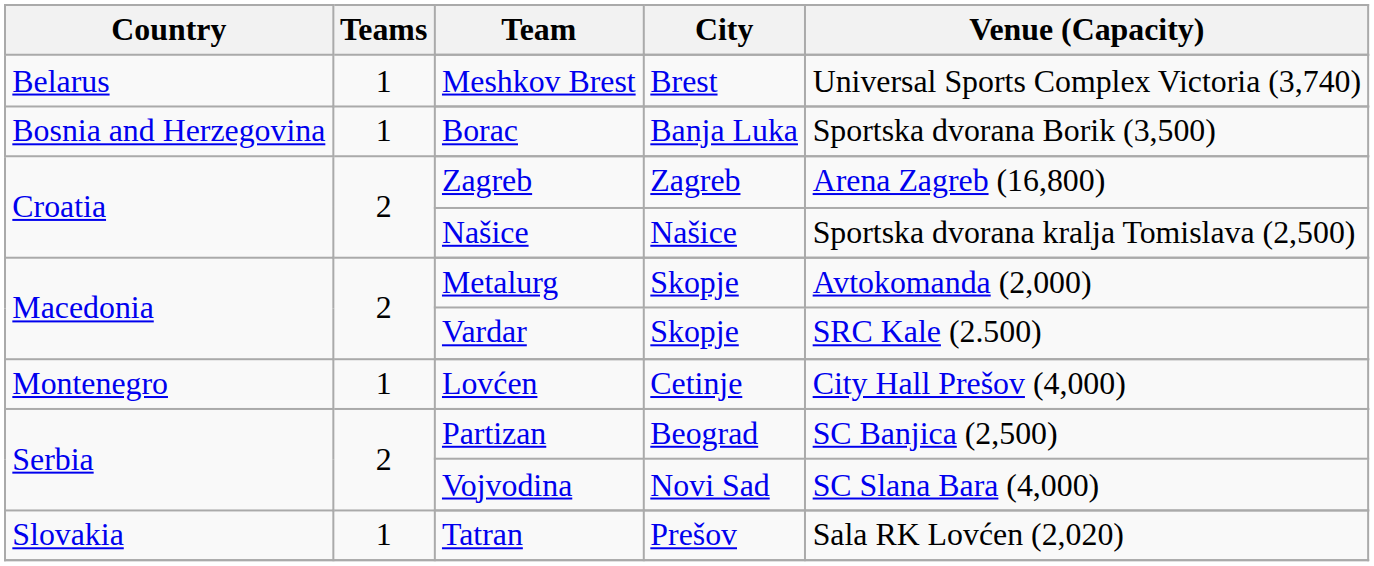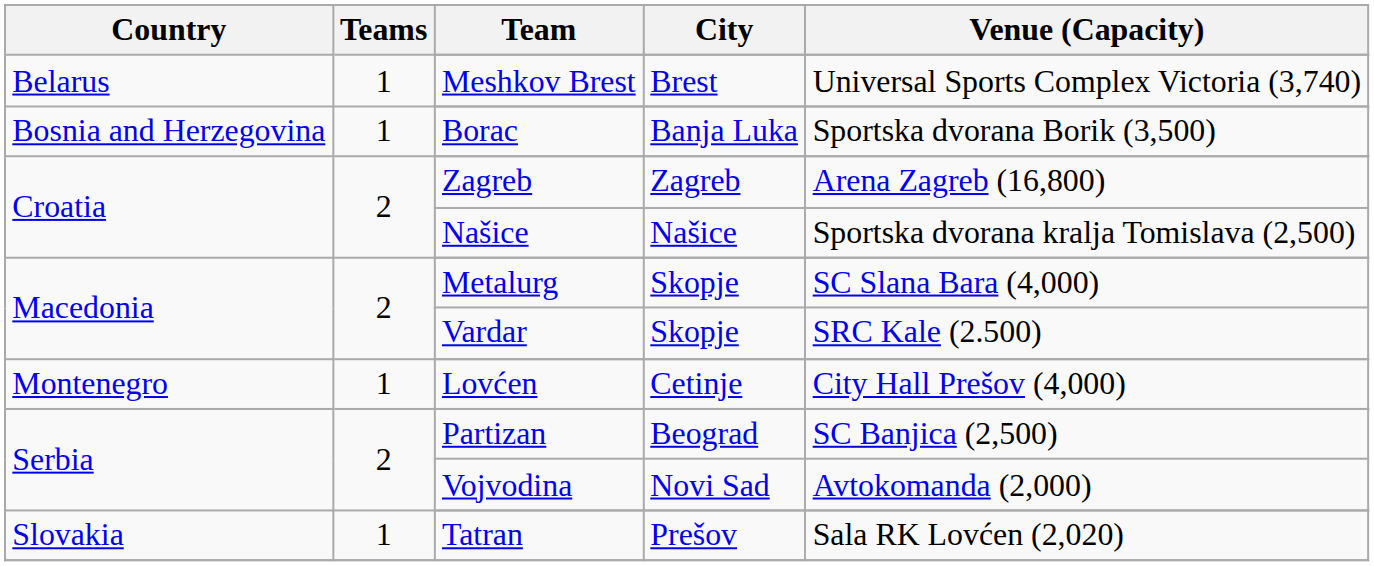(952, 282) Avtokomanda (2,000) -> (956, 282) SC Slana Bara (4,000)
(956, 484) SC Slana Bara (4,000) -> (952, 484) Avtokomanda (2,000)
